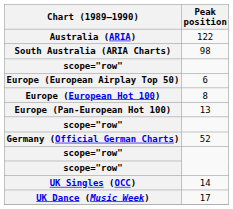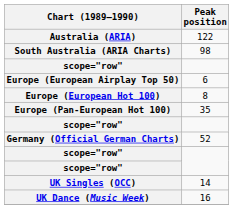(205, 110) 13 -> (205, 110) 35
(205, 197) 17 -> (205, 197) 16
